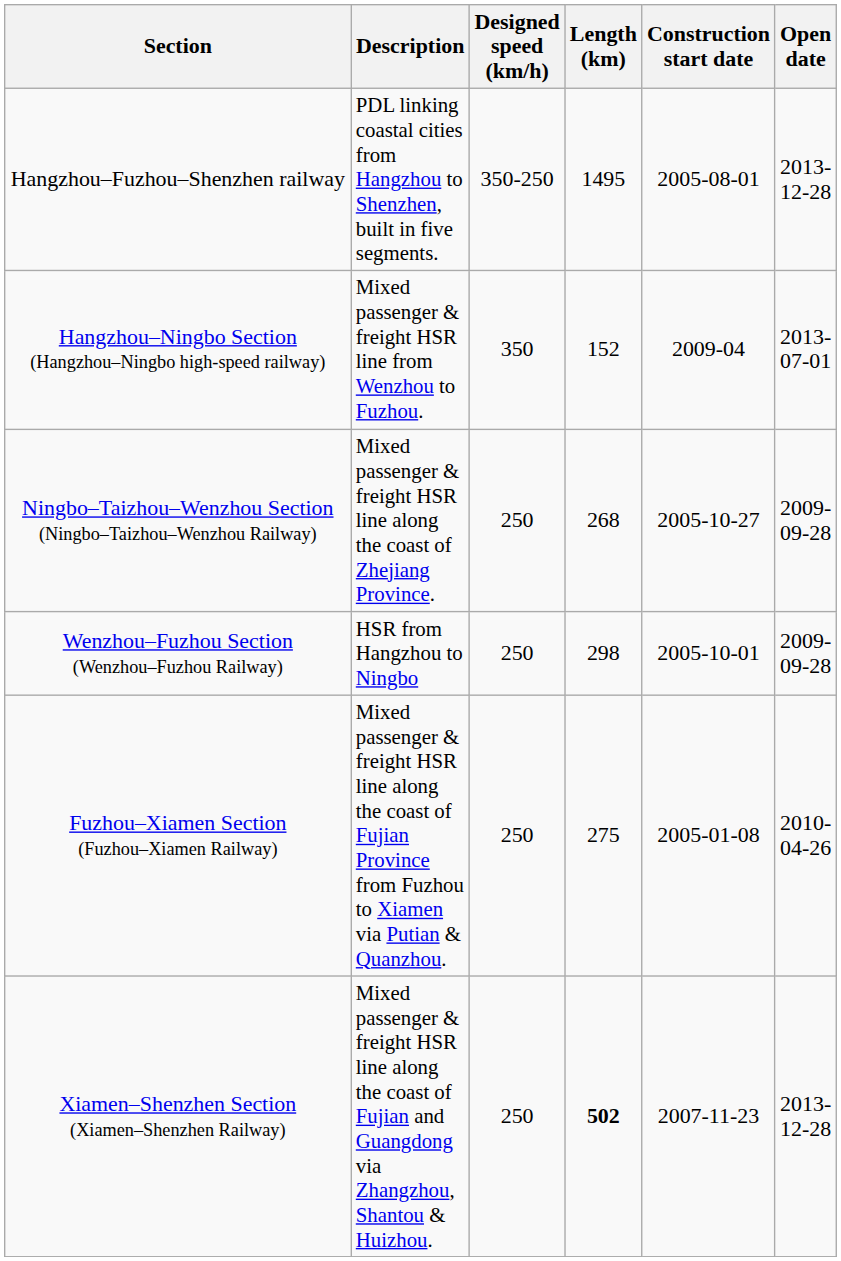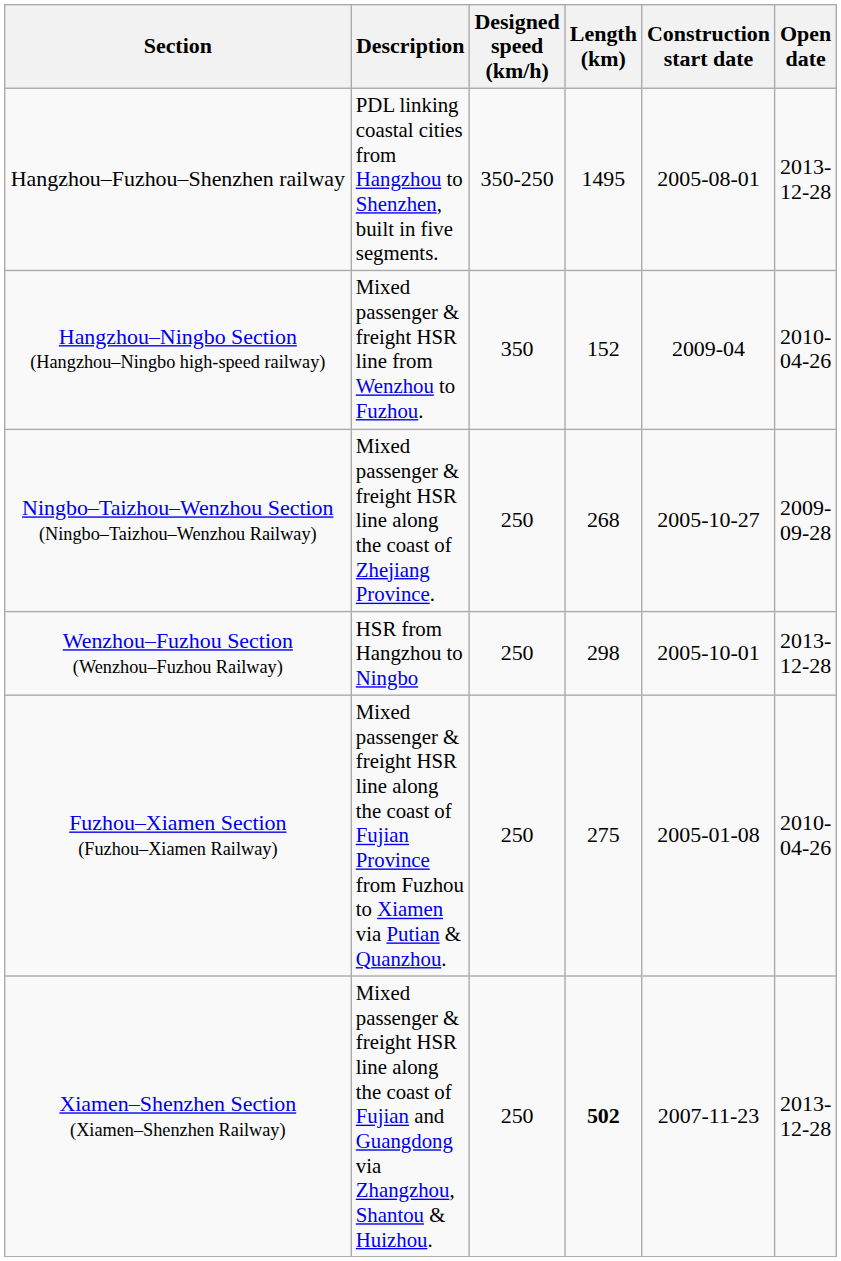(806, 349) 2013-07-01 -> (806, 349) 2010-04-26
(806, 652) 2009-09-28 -> (806, 652) 2013-12-28
